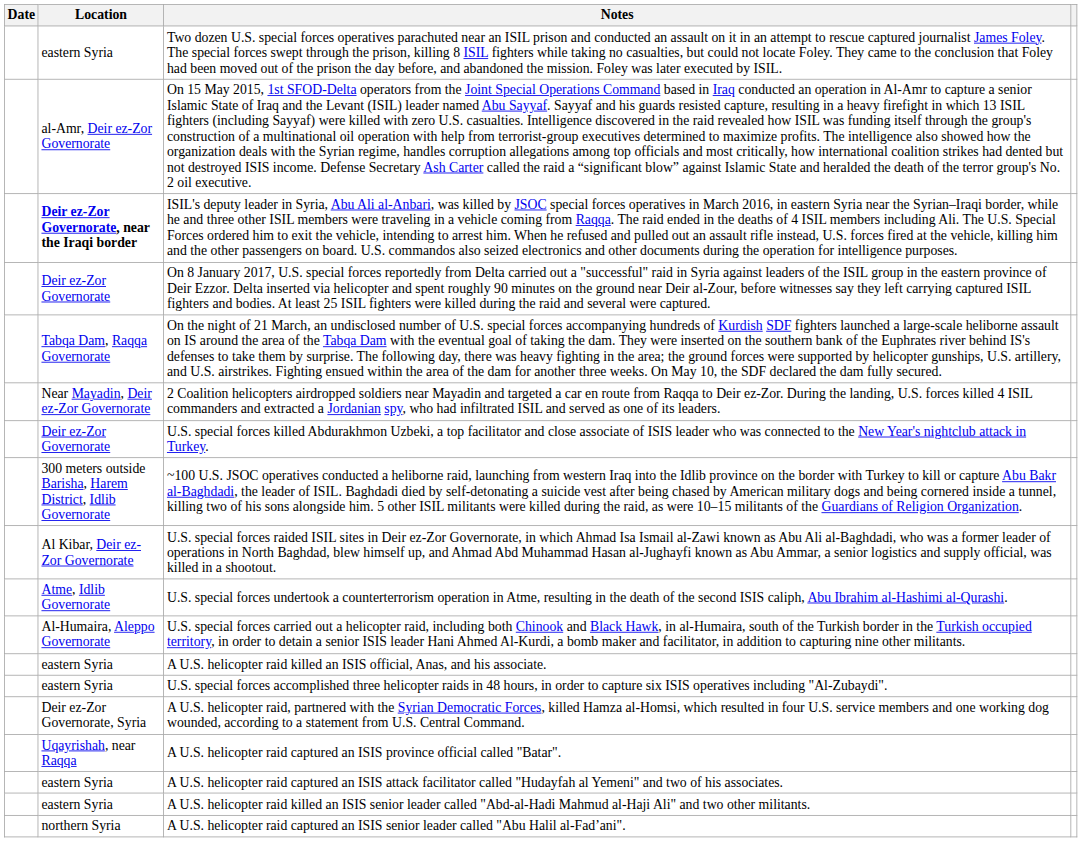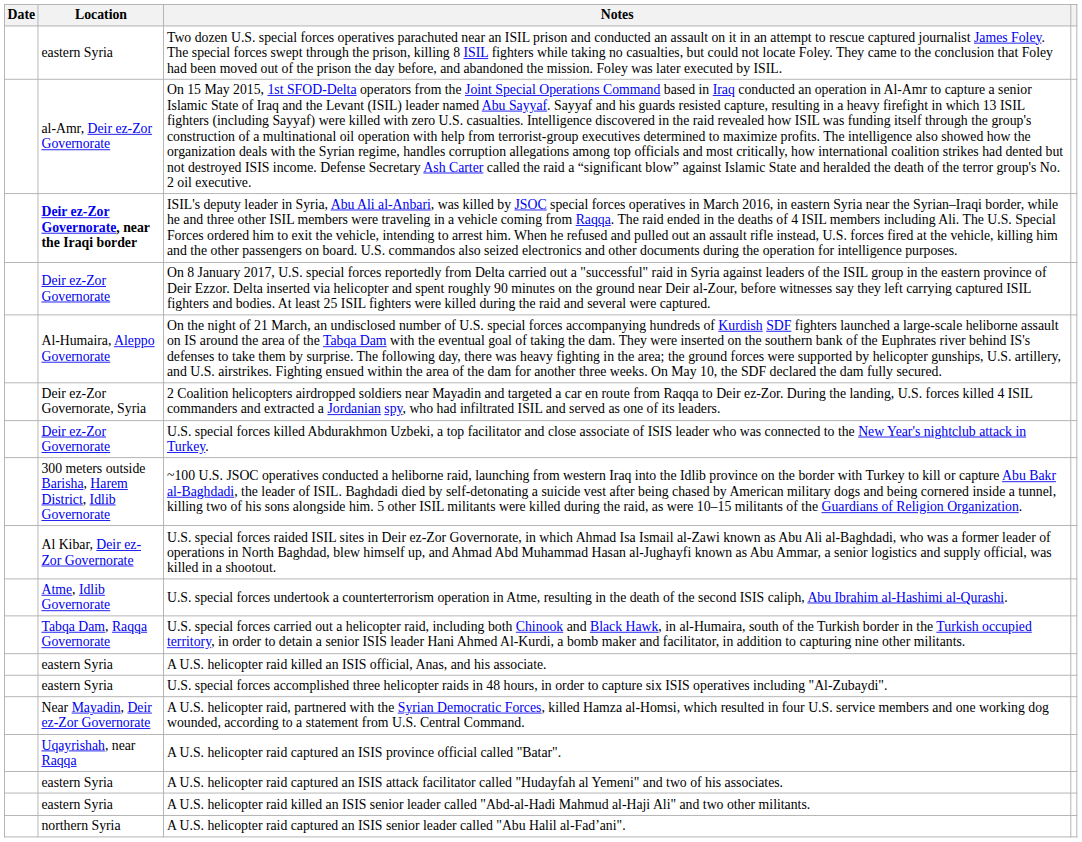(94, 348) Tabqa Dam, Raqqa Governorate -> (98, 348) Al-Humaira, Aleppo Governorate
(97, 401) Near Mayadin, Deir ez-Zor Governorate -> (94, 401) Deir ez-Zor Governorate, Syria
(98, 634) Al-Humaira, Aleppo Governorate -> (94, 634) Tabqa Dam, Raqqa Governorate
(94, 715) Deir ez-Zor Governorate, Syria -> (97, 715) Near Mayadin, Deir ez-Zor Governorate
